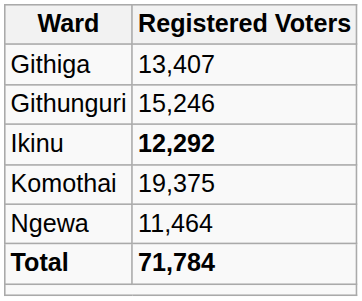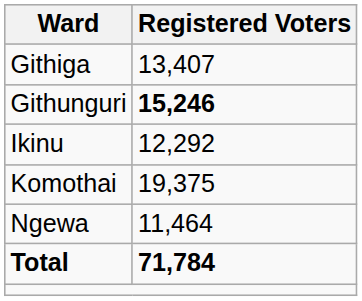(176, 104) normal -> (176, 104) bold
(176, 143) bold -> (176, 143) normal
